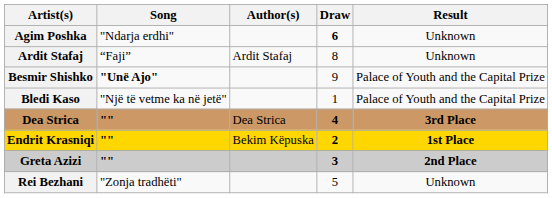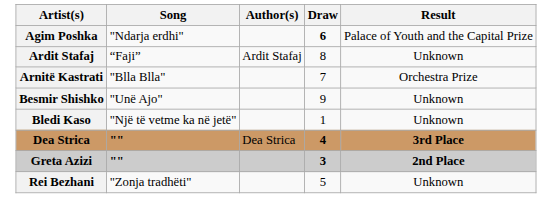(450, 36) Unknown -> (438, 36) Palace of Youth and the Capital Prize
+ row: (61, 78)
(129, 78) bold -> (136, 98) normal
(450, 78) Palace of Youth and the Capital Prize -> (438, 98) Unknown
(450, 98) Palace of Youth and the Capital Prize -> (438, 119) Unknown
- row: (51, 140)
